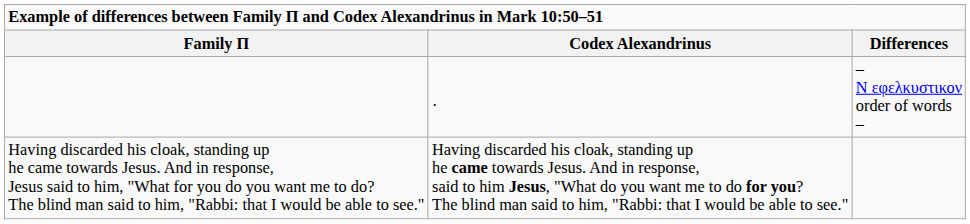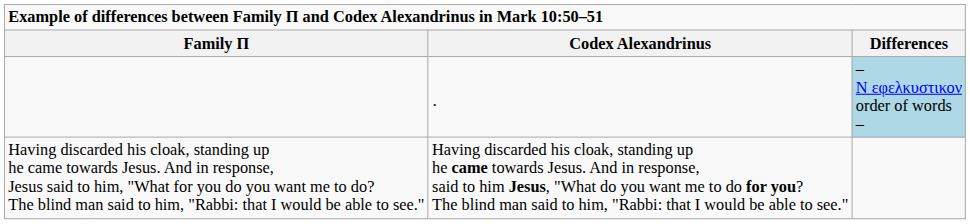(909, 96) no background -> (909, 96) lightblue background
